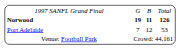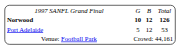(138, 20) 19 -> (138, 20) 10
(149, 20) 11 -> (149, 20) 12
(138, 29) 7 -> (138, 29) 5
